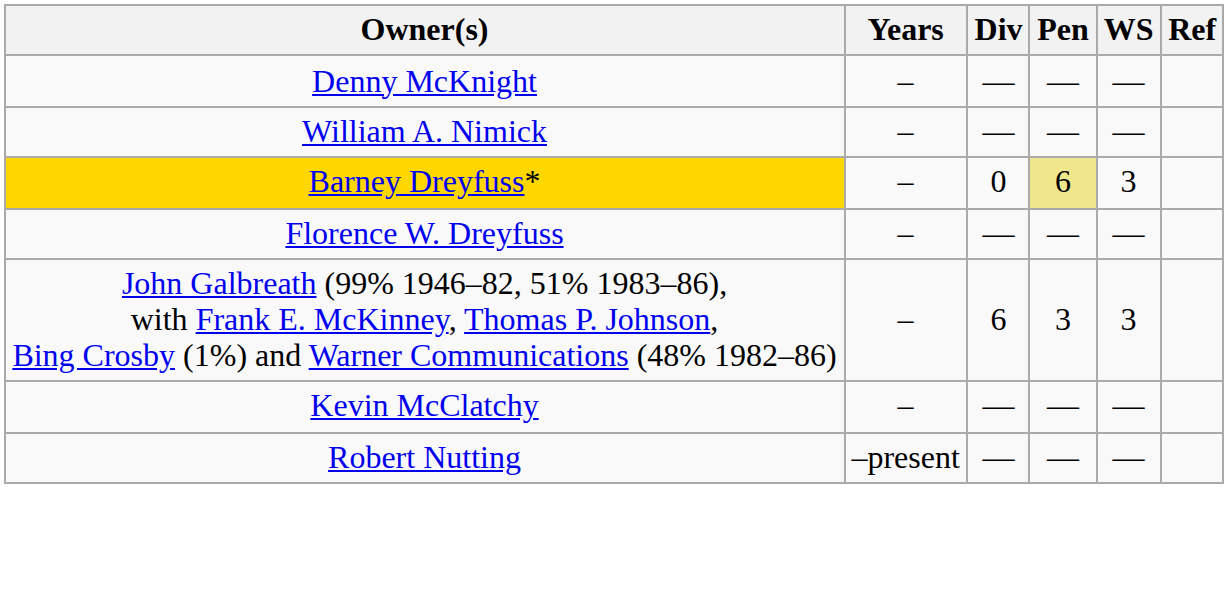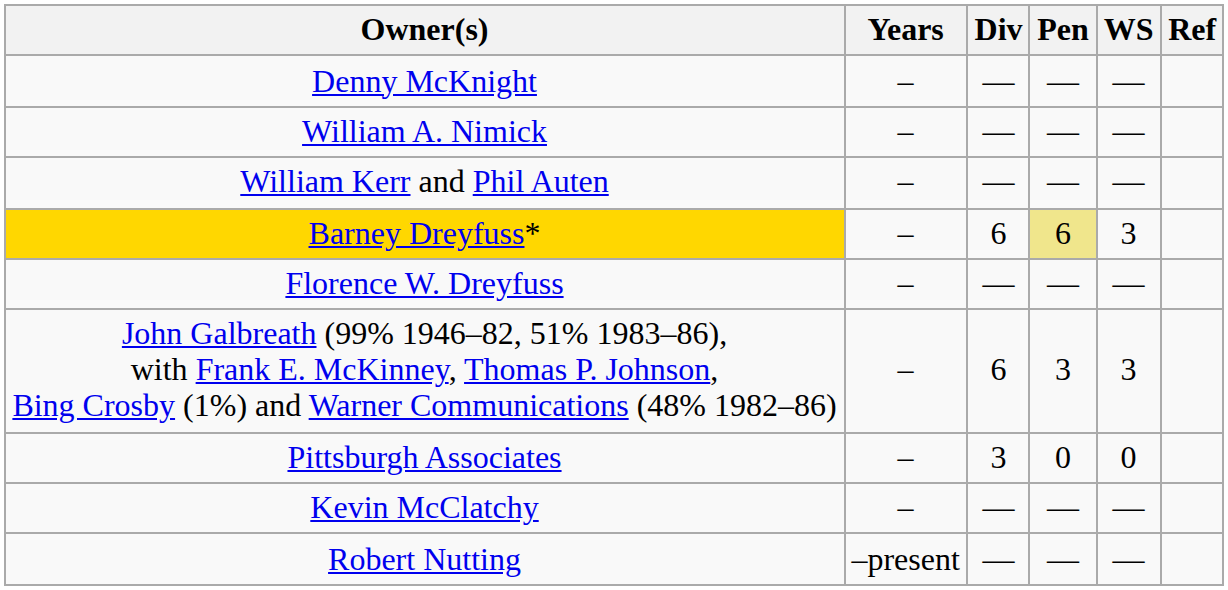+ row: (425, 182)
(999, 182) 0 -> (999, 232) 6
+ row: (425, 457)
